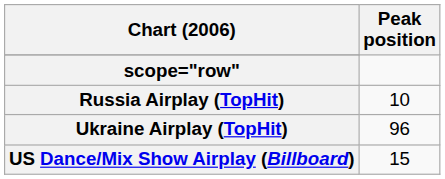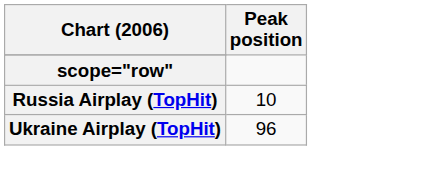- row: (182, 159)
